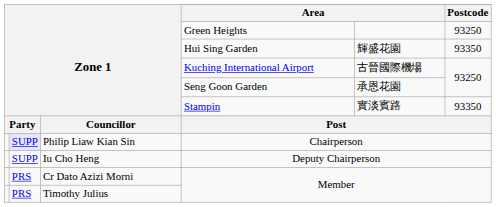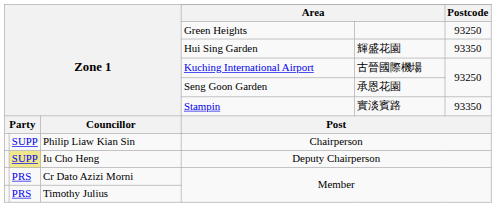(25, 142) lavender background -> (25, 142) no background
(25, 159) no background -> (25, 159) khaki background
